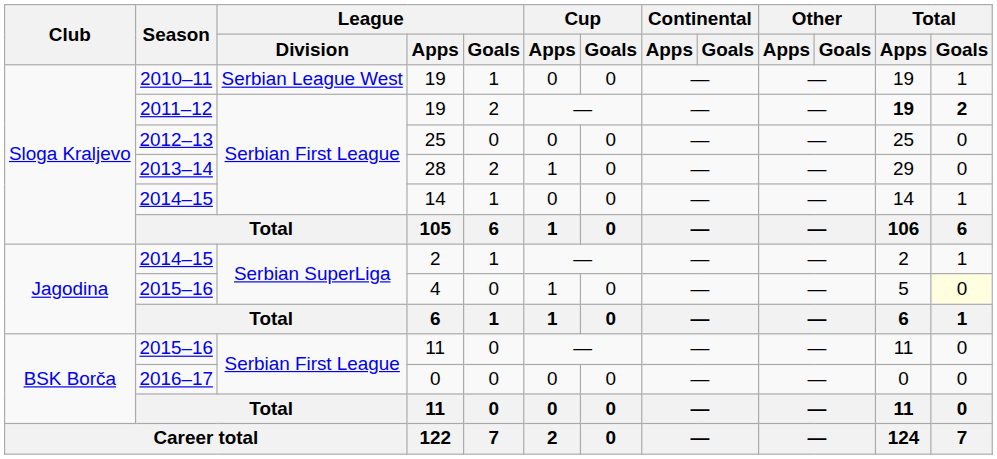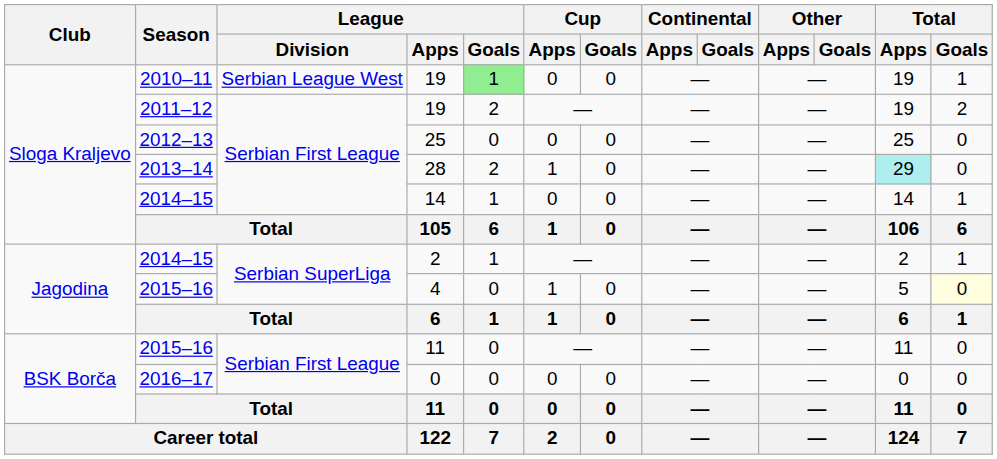(494, 79) no background -> (494, 79) lightgreen background
(903, 109) bold -> (903, 109) normal
(962, 109) bold -> (962, 109) normal
(903, 169) no background -> (903, 169) paleturquoise background
